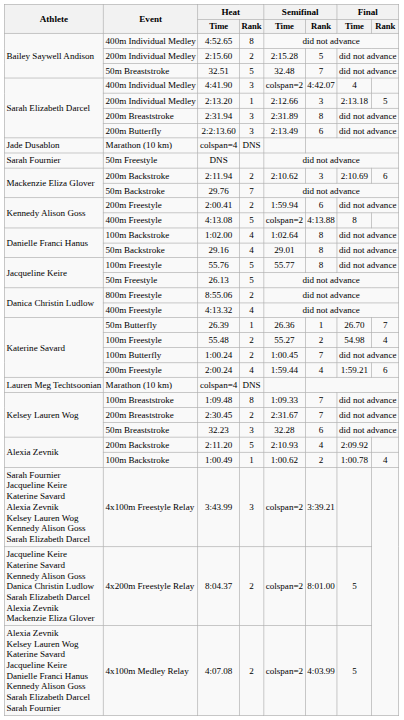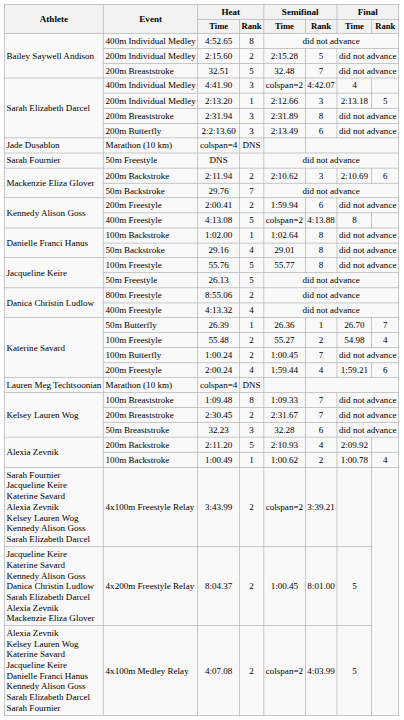(137, 71) 50m Breaststroke -> (140, 71) 200m Breaststroke
(252, 236) 4 -> (252, 236) 1
(252, 507) 3 -> (252, 507) 2
(284, 586) colspan=2 -> (284, 586) 1:00.45
